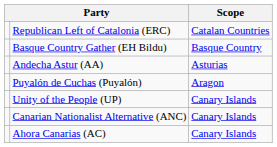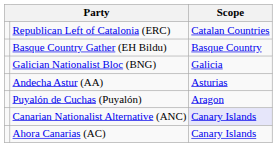+ row: (84, 64)
- row: (67, 99)
(224, 116) no background -> (224, 116) lavender background
